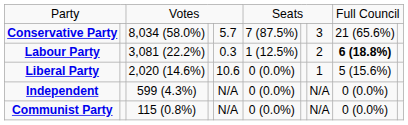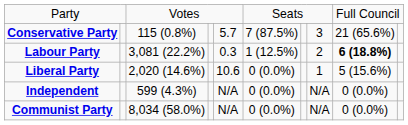(167, 33) 8,034 (58.0%) -> (167, 33) 115 (0.8%)
(167, 110) 115 (0.8%) -> (167, 110) 8,034 (58.0%)
